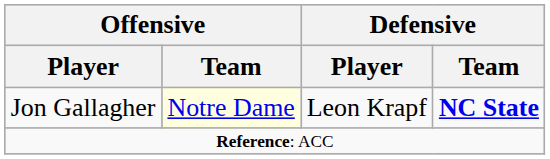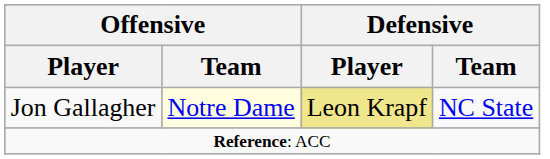(367, 107) no background -> (367, 107) khaki background
(489, 107) bold -> (486, 107) normal
